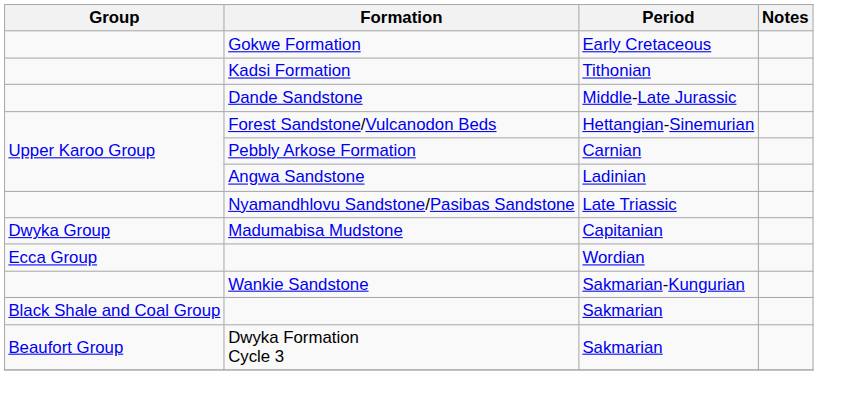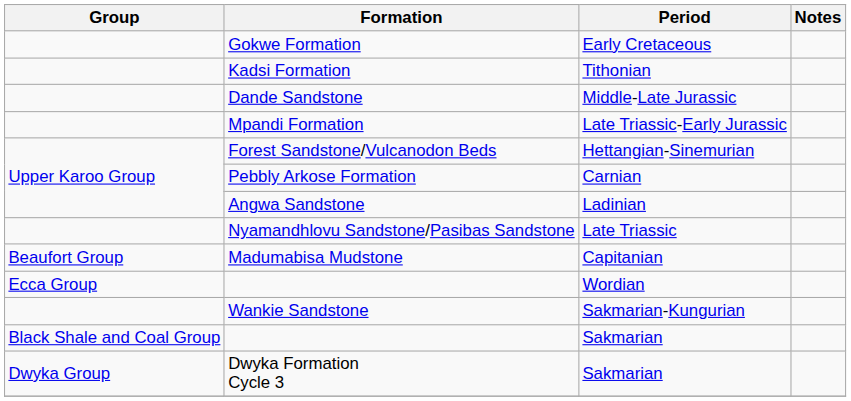+ row: (296, 124)
(59, 230) Dwyka Group -> (66, 257) Beaufort Group
(66, 346) Beaufort Group -> (59, 373) Dwyka Group
